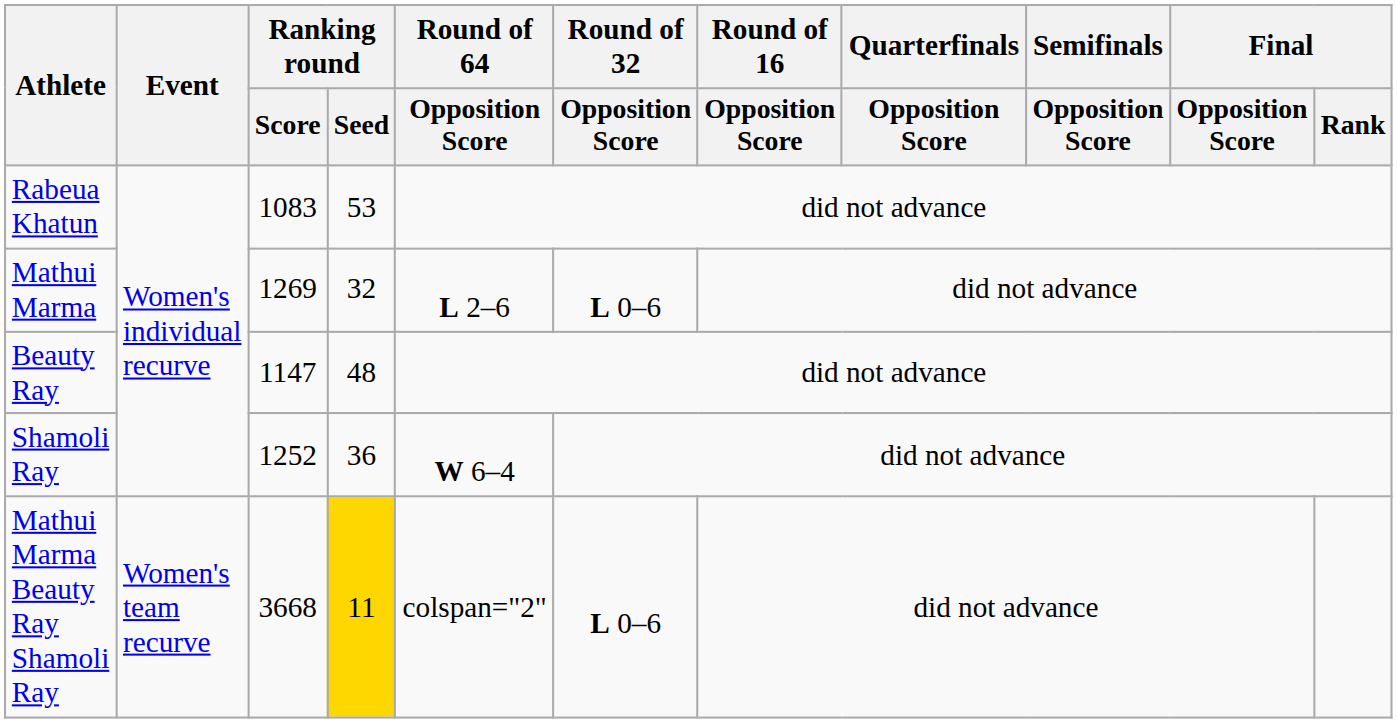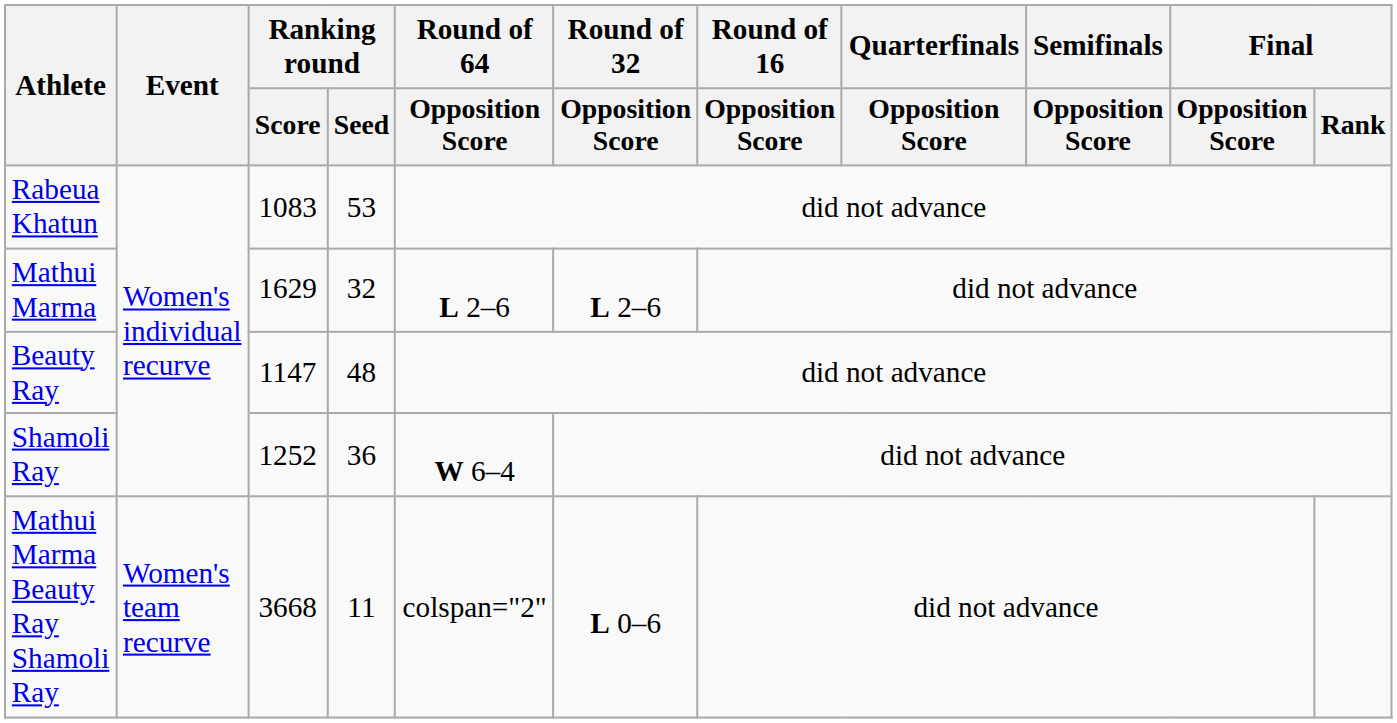(288, 289) 1269 -> (288, 289) 1629
(626, 307) L 0–6 -> (626, 307) L 2–6
(361, 606) gold background -> (361, 606) no background
